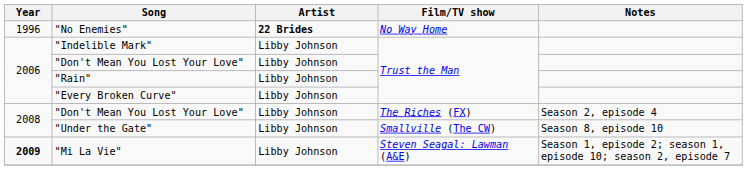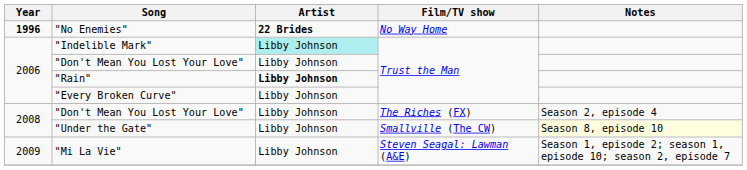(28, 29) normal -> (28, 29) bold
(298, 46) no background -> (298, 46) paleturquoise background
(298, 79) normal -> (298, 79) bold
(602, 128) no background -> (602, 128) lightyellow background
(28, 151) bold -> (28, 151) normal
